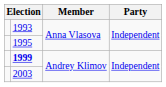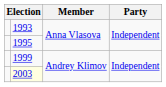(22, 58) bold -> (22, 58) normal
(22, 74) no background -> (22, 74) lightyellow background
